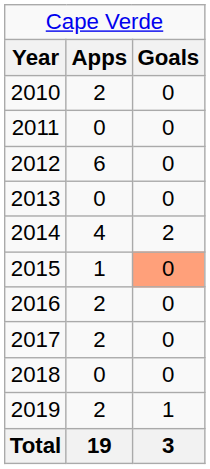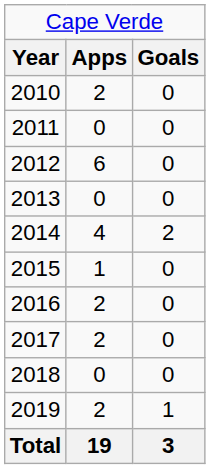(168, 269) lightsalmon background -> (168, 269) no background
